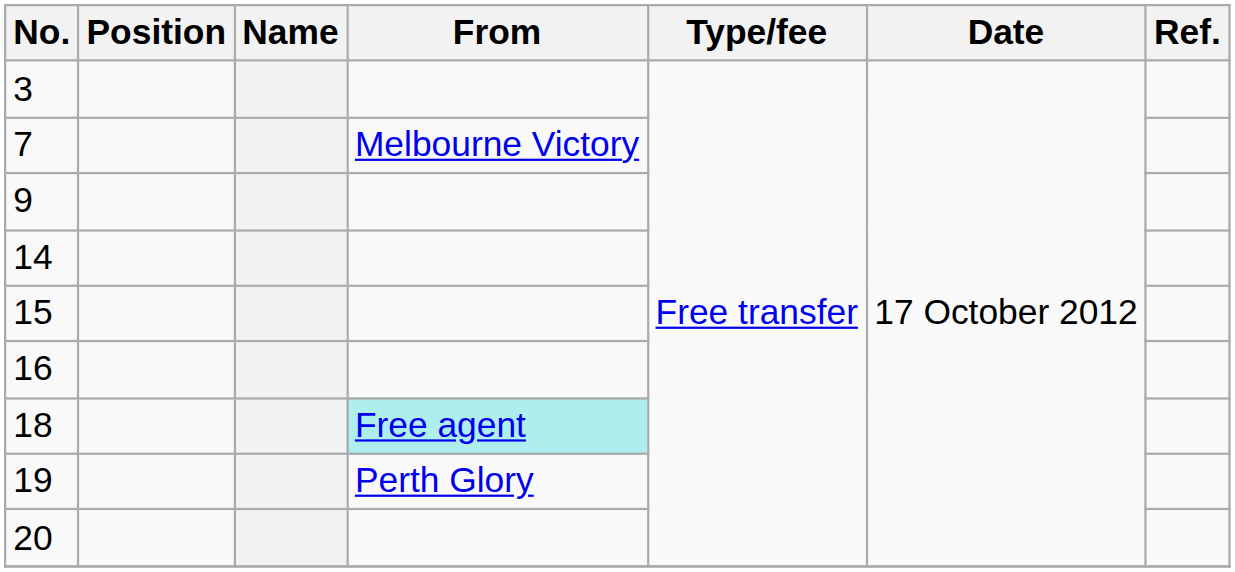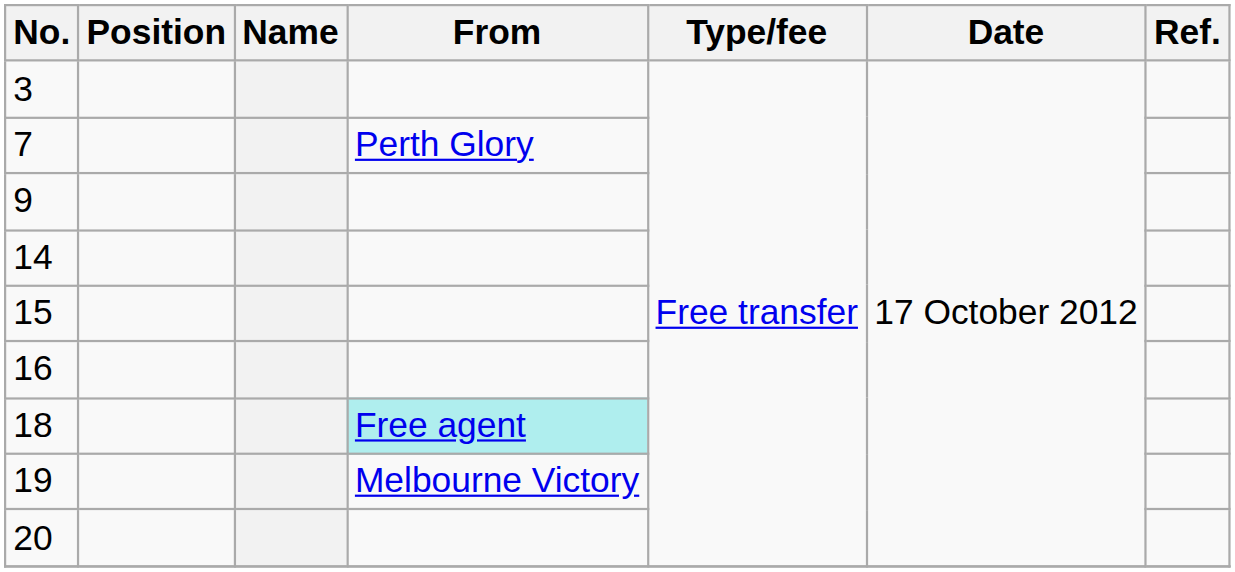(497, 144) Melbourne Victory -> (444, 144) Perth Glory
(444, 481) Perth Glory -> (497, 481) Melbourne Victory
